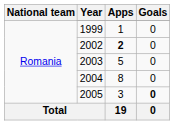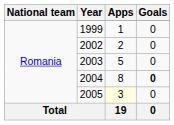(121, 45) bold -> (121, 45) normal
(153, 78) normal -> (153, 78) bold
(121, 95) no background -> (121, 95) lightyellow background
(153, 95) bold -> (153, 95) normal
